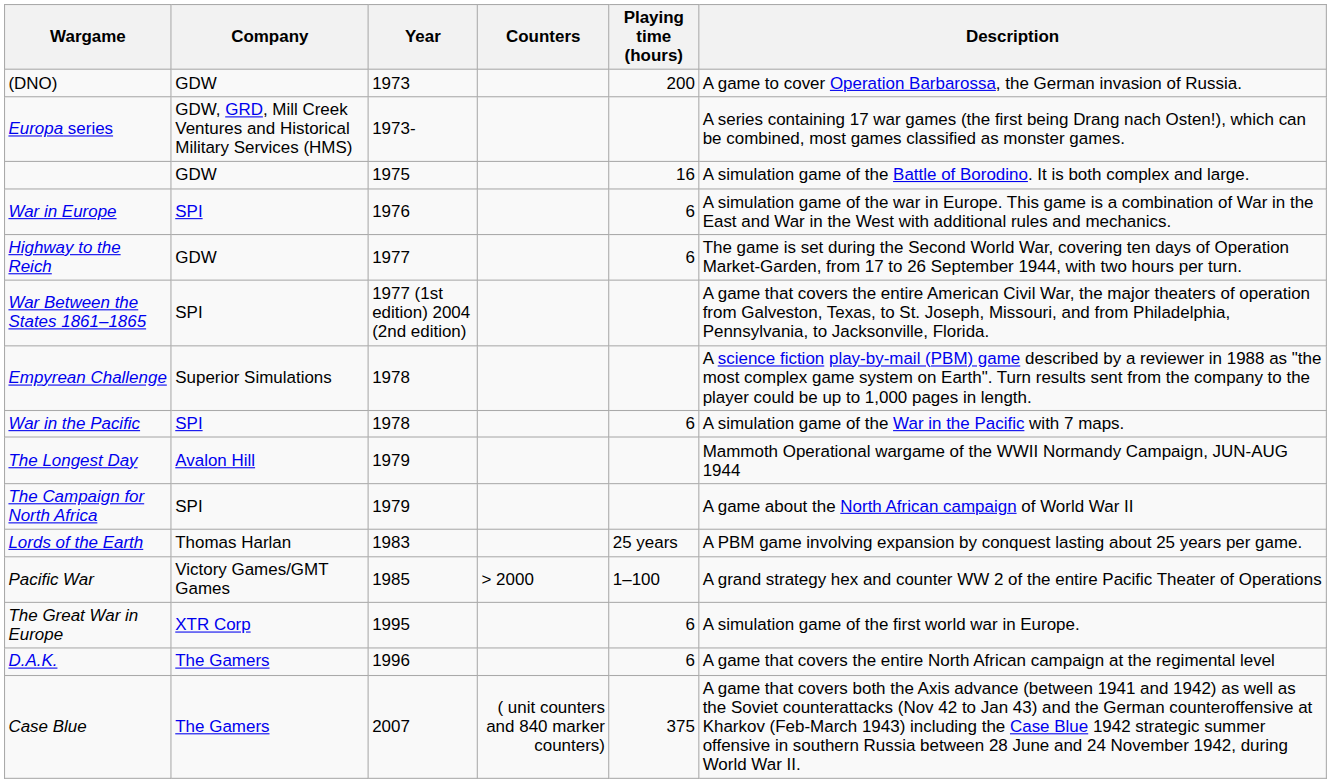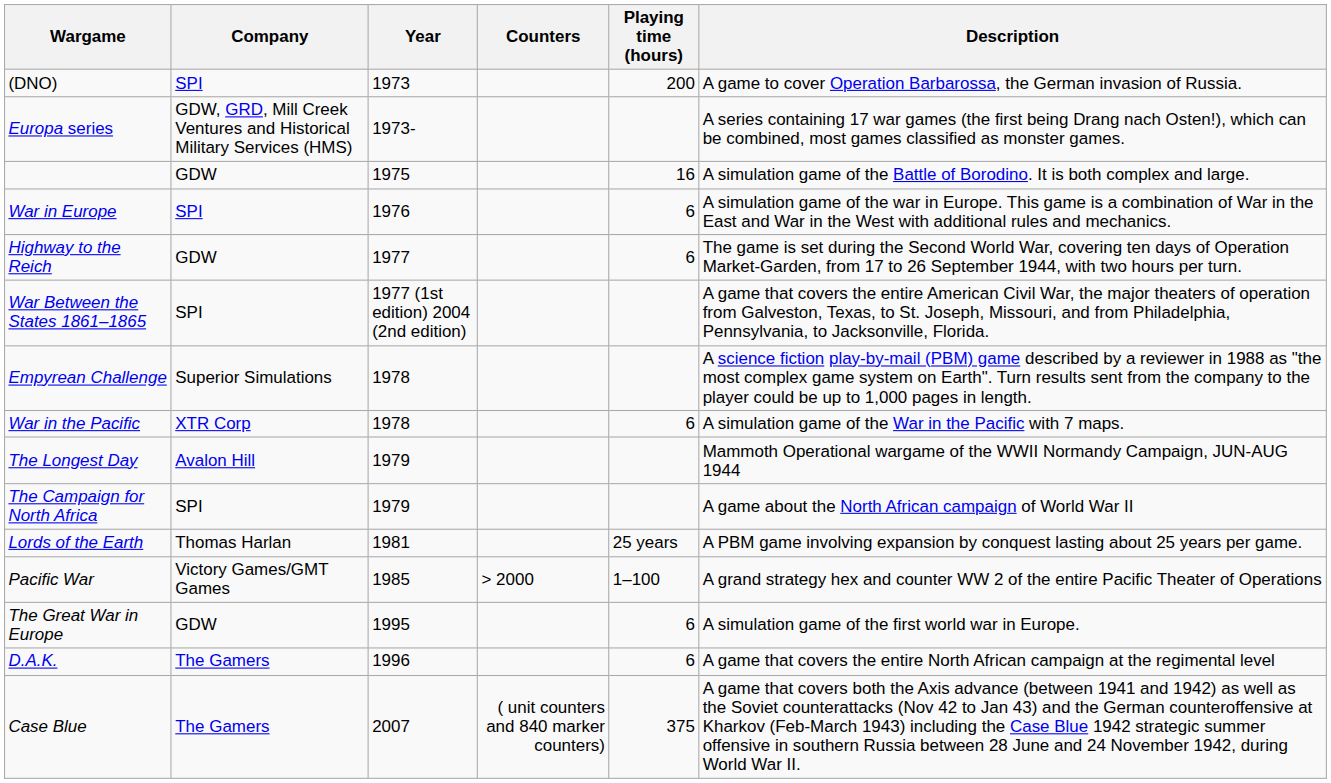(196, 83) GDW -> (189, 83) SPI
(189, 423) SPI -> (213, 423) XTR Corp
(391, 542) 1983 -> (391, 542) 1981
(213, 625) XTR Corp -> (196, 625) GDW
